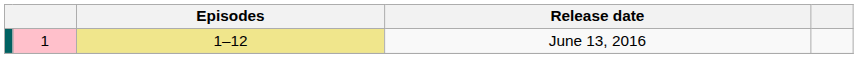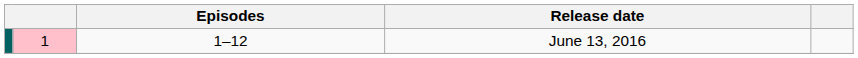(230, 41) khaki background -> (230, 41) no background
